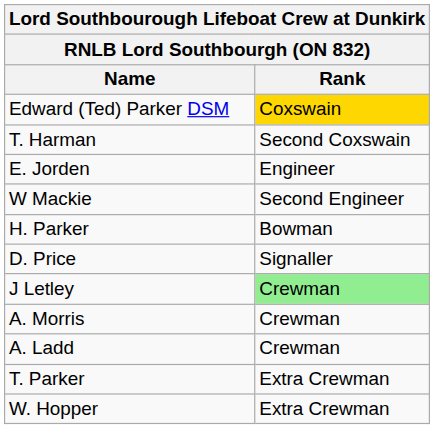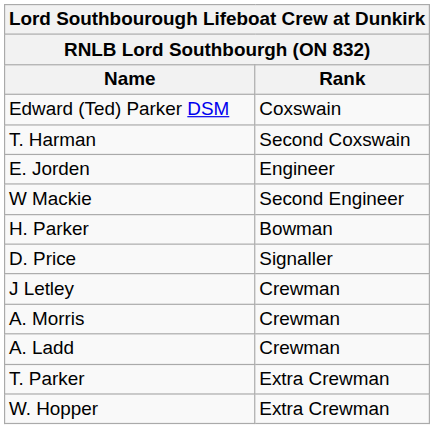(300, 109) gold background -> (300, 109) no background
(300, 288) lightgreen background -> (300, 288) no background
